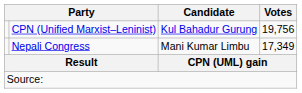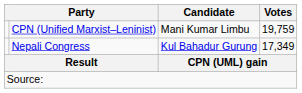(209, 29) Kul Bahadur Gurung -> (205, 29) Mani Kumar Limbu
(278, 29) 19,756 -> (278, 29) 19,759
(205, 46) Mani Kumar Limbu -> (209, 46) Kul Bahadur Gurung
